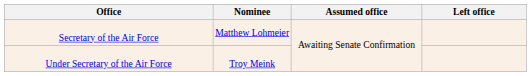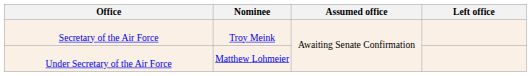(252, 32) Matthew Lohmeier -> (252, 38) Troy Meink
(252, 64) Troy Meink -> (252, 58) Matthew Lohmeier
